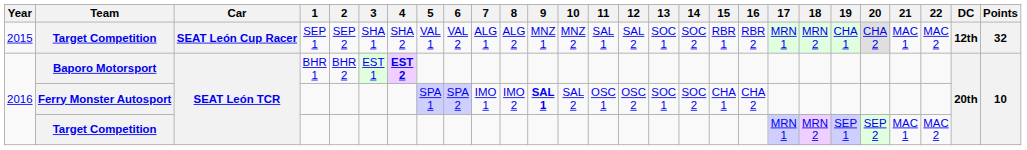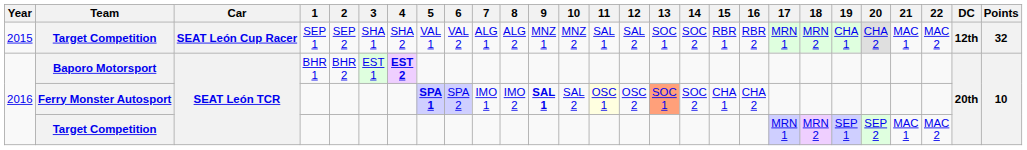(430, 99) normal -> (431, 99) bold
(603, 99) no background -> (604, 99) lightyellow background
(664, 99) no background -> (664, 99) lightsalmon background
